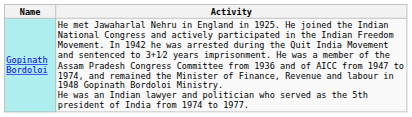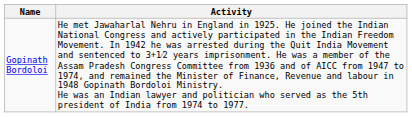(27, 65) paleturquoise background -> (27, 65) no background
